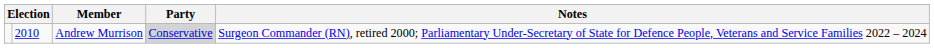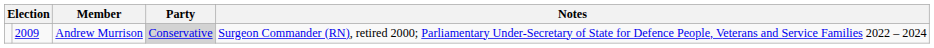(27, 33) 2010 -> (27, 33) 2009
